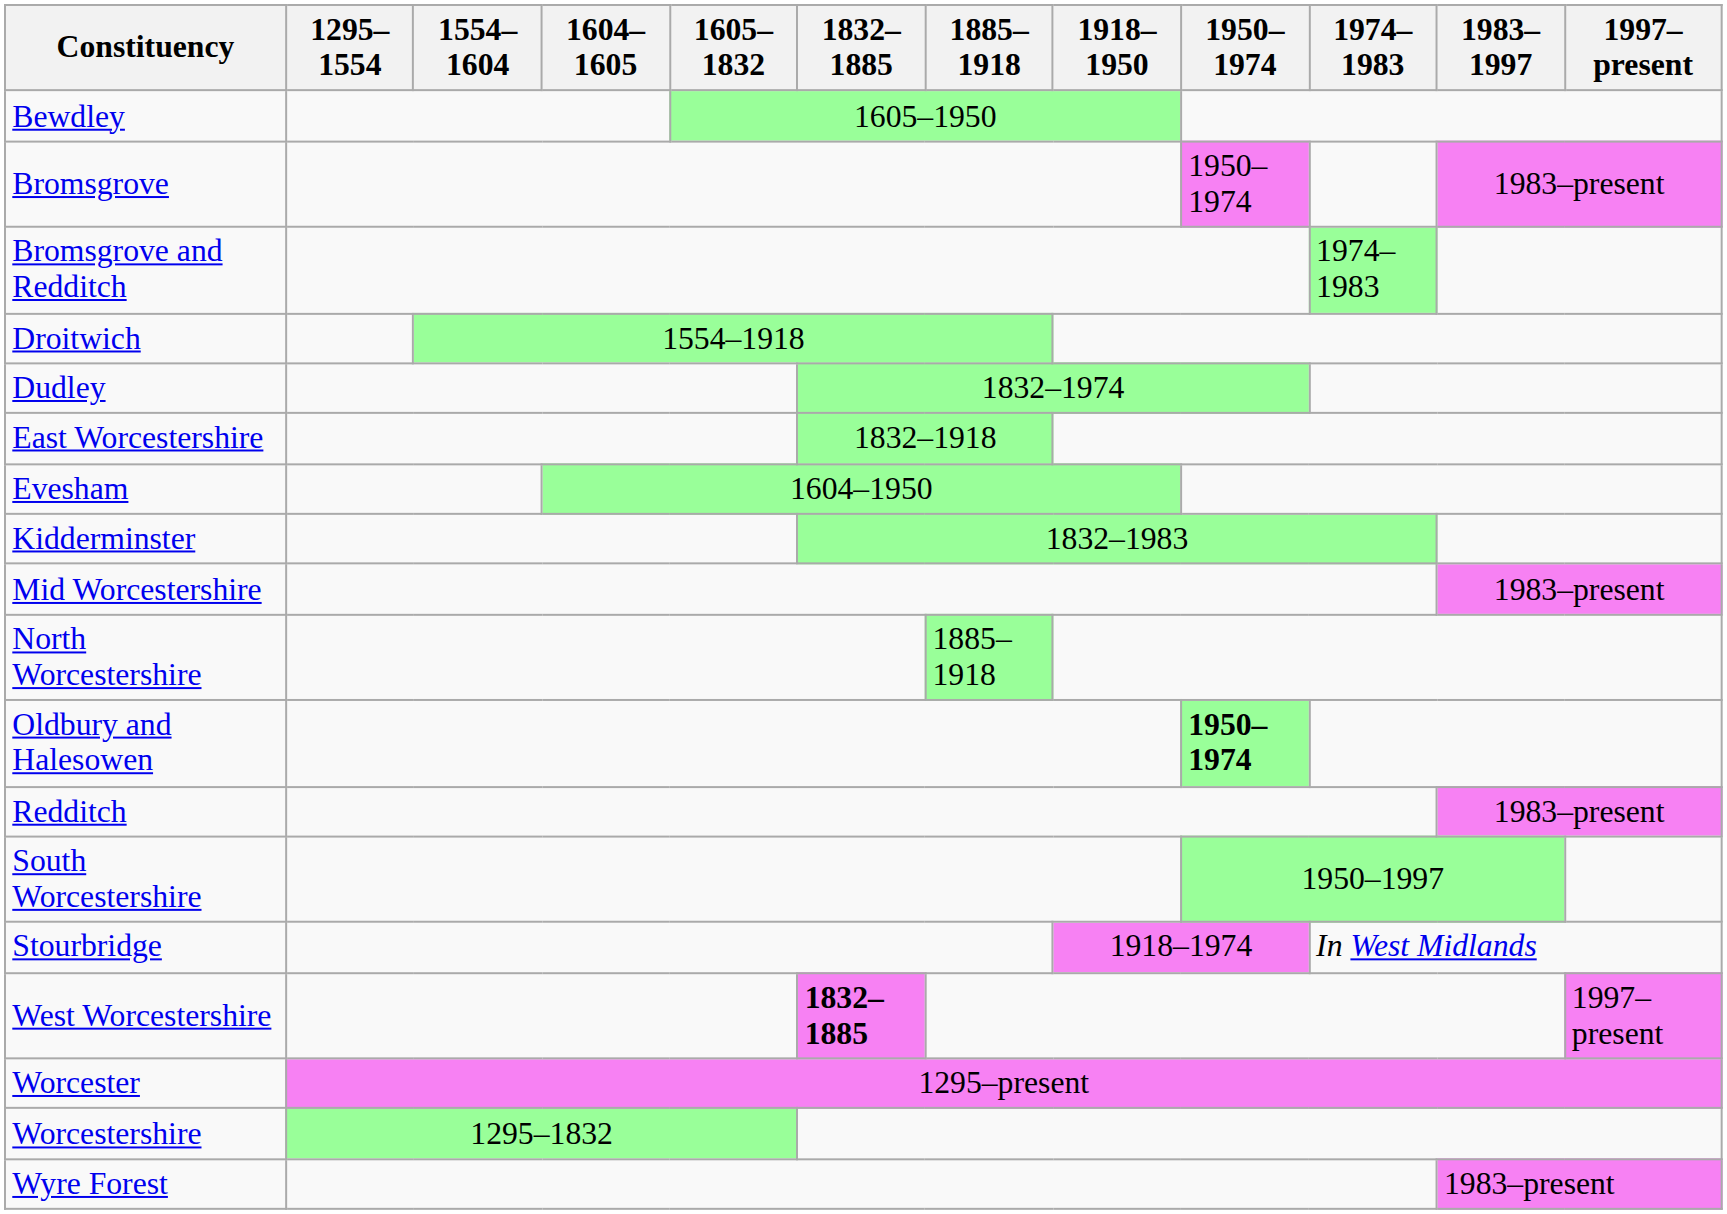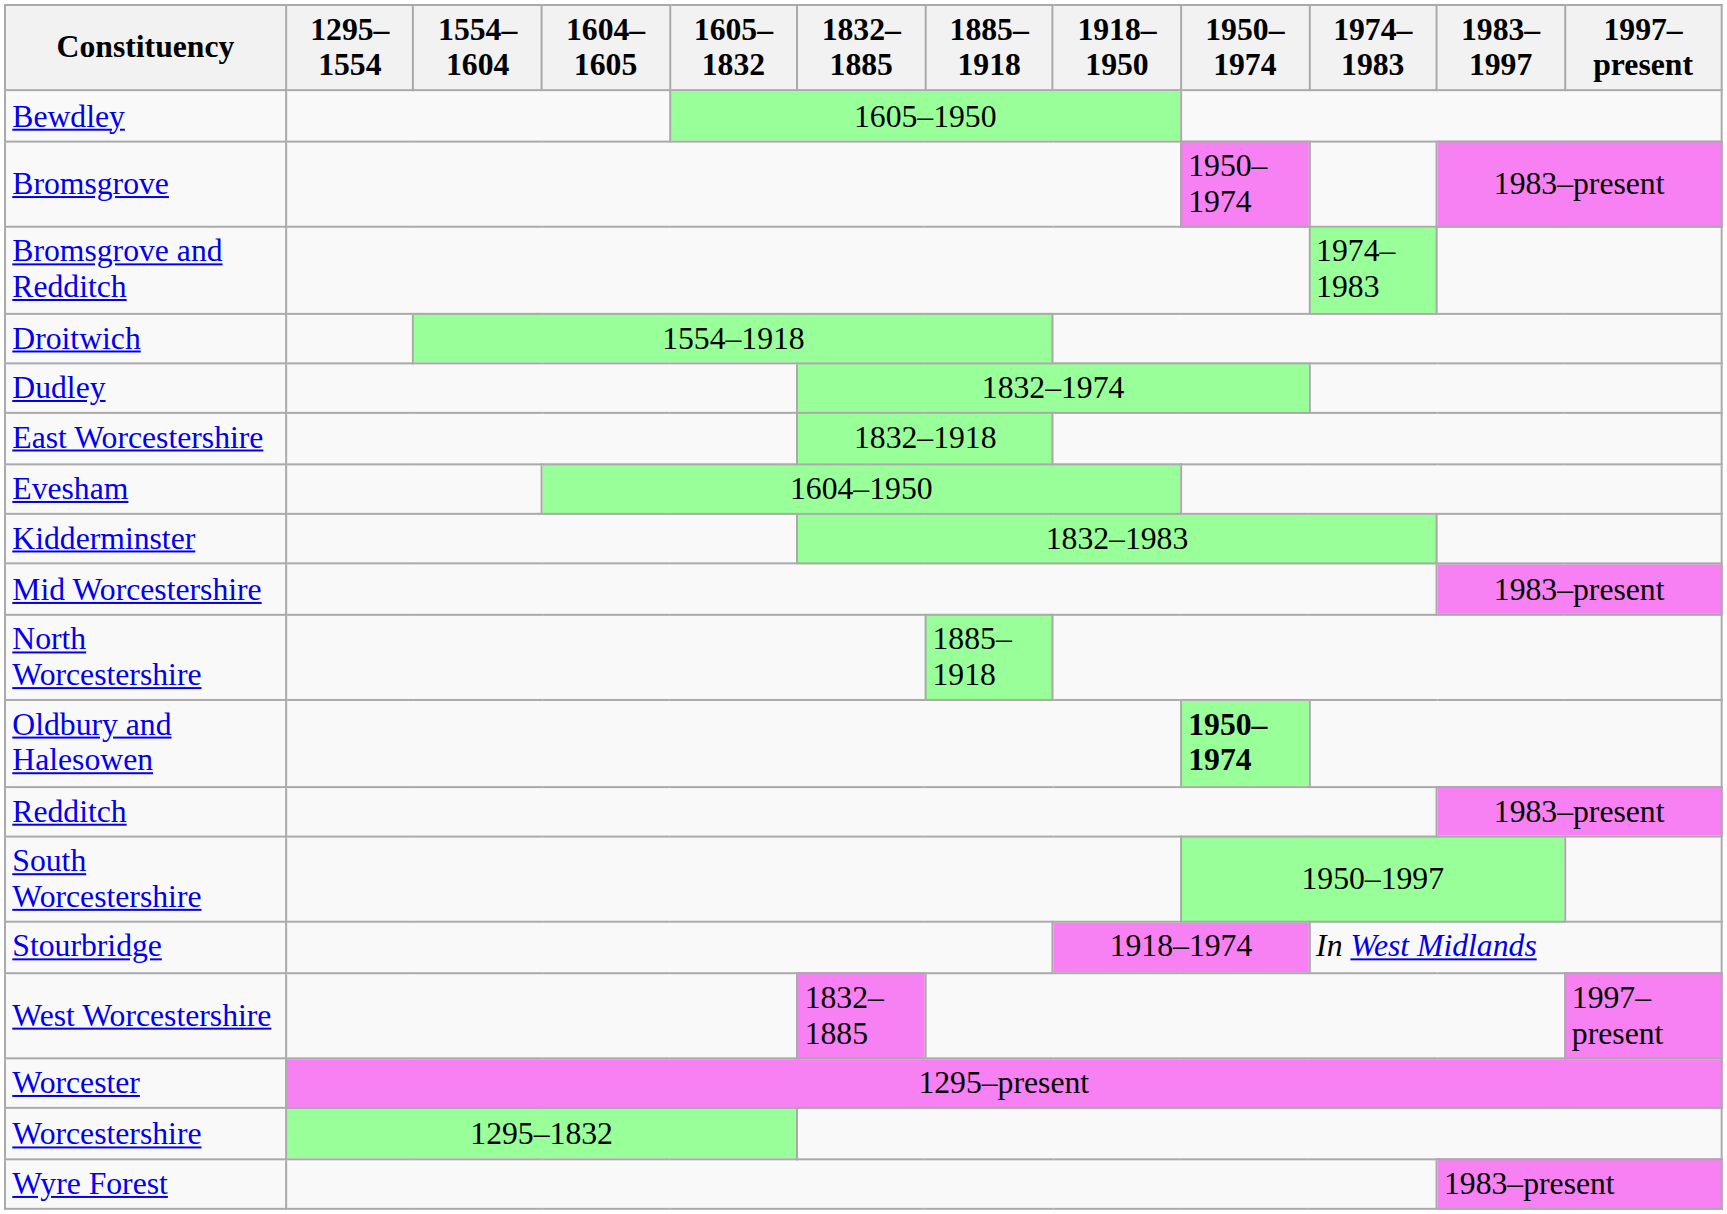(844, 1014) bold -> (844, 1014) normal
